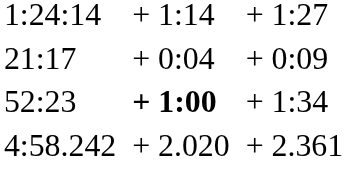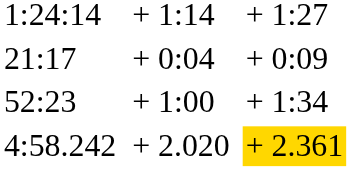(174, 101) bold -> (173, 101) normal
(294, 145) no background -> (294, 145) gold background
